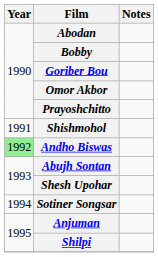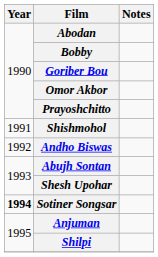(19, 147) lightgreen background -> (19, 147) no background
(19, 204) normal -> (19, 204) bold
